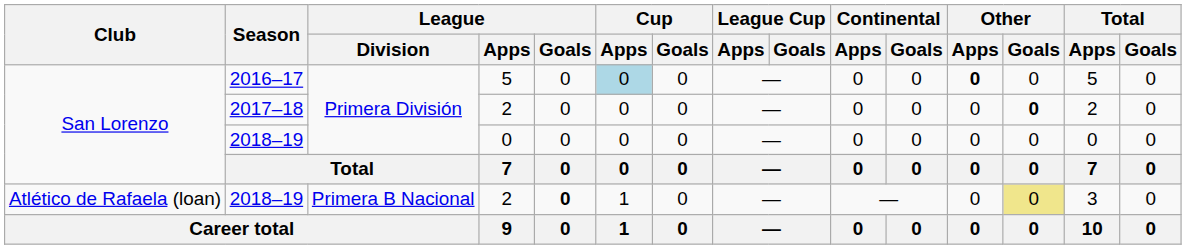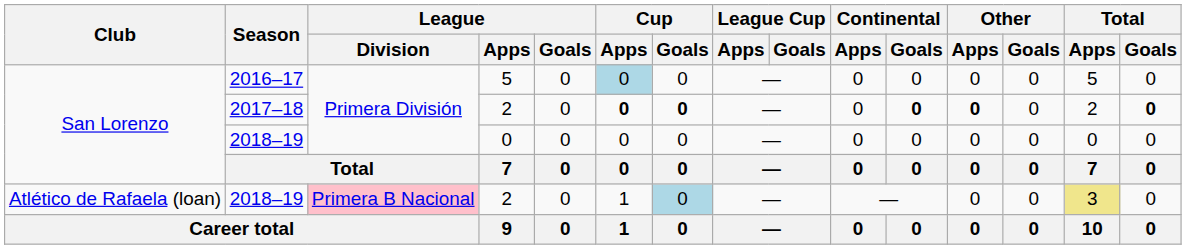(975, 79) bold -> (975, 79) normal
(624, 109) normal -> (624, 109) bold
(682, 109) normal -> (682, 109) bold
(917, 109) normal -> (917, 109) bold
(975, 109) normal -> (975, 109) bold
(1034, 109) bold -> (1034, 109) normal
(1151, 109) normal -> (1151, 109) bold
(393, 199) no background -> (393, 199) pink background
(565, 199) bold -> (565, 199) normal
(682, 199) no background -> (682, 199) lightblue background
(1034, 199) khaki background -> (1034, 199) no background
(1092, 199) no background -> (1092, 199) khaki background
